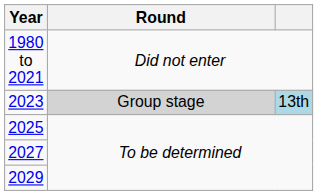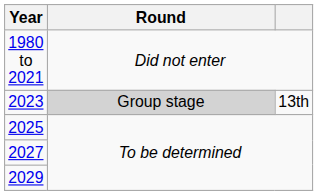(294, 103) lightblue background -> (294, 103) no background
